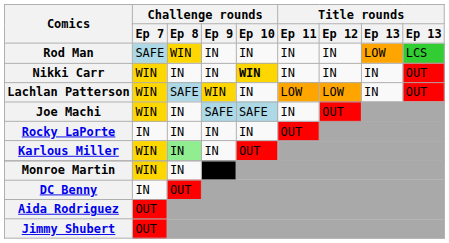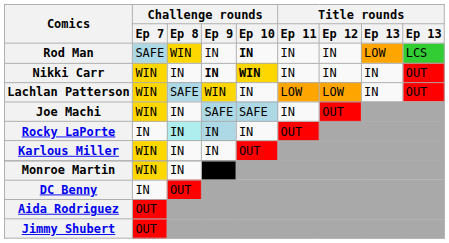(246, 53) normal -> (246, 53) bold
(212, 73) normal -> (212, 73) bold
(177, 131) no background -> (177, 131) paleturquoise background
(212, 131) no background -> (212, 131) lightblue background
(177, 151) lightgreen background -> (177, 151) no background
